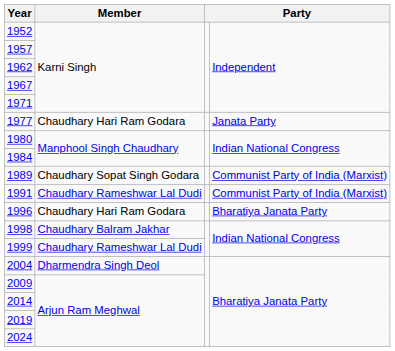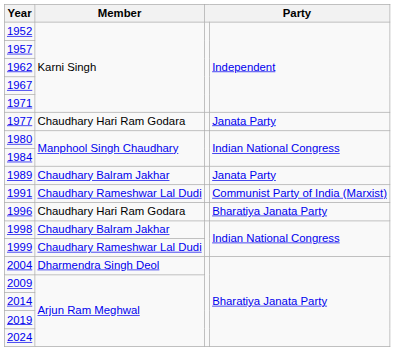(118, 175) Chaudhary Sopat Singh Godara -> (103, 175) Chaudhary Balram Jakhar
(300, 175) Communist Party of India (Marxist) -> (244, 175) Janata Party
